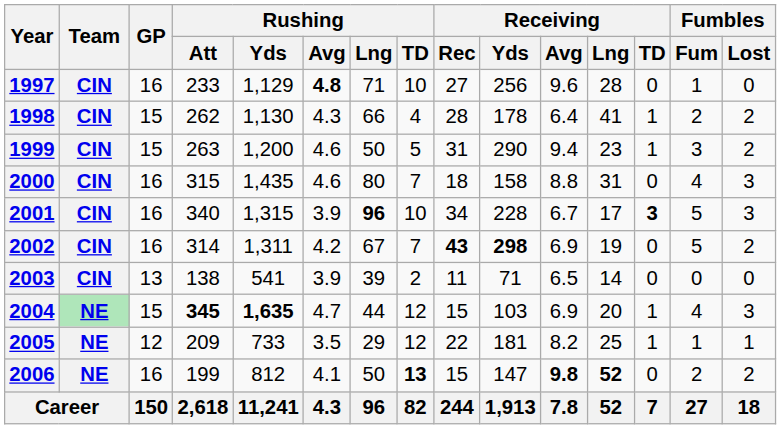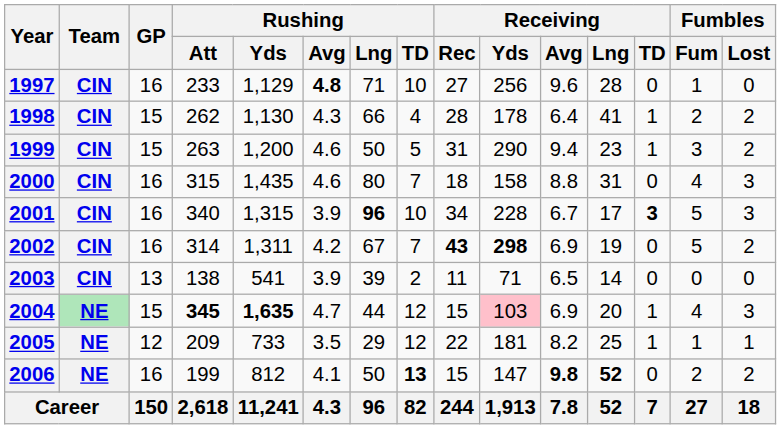(510, 310) no background -> (510, 310) pink background
